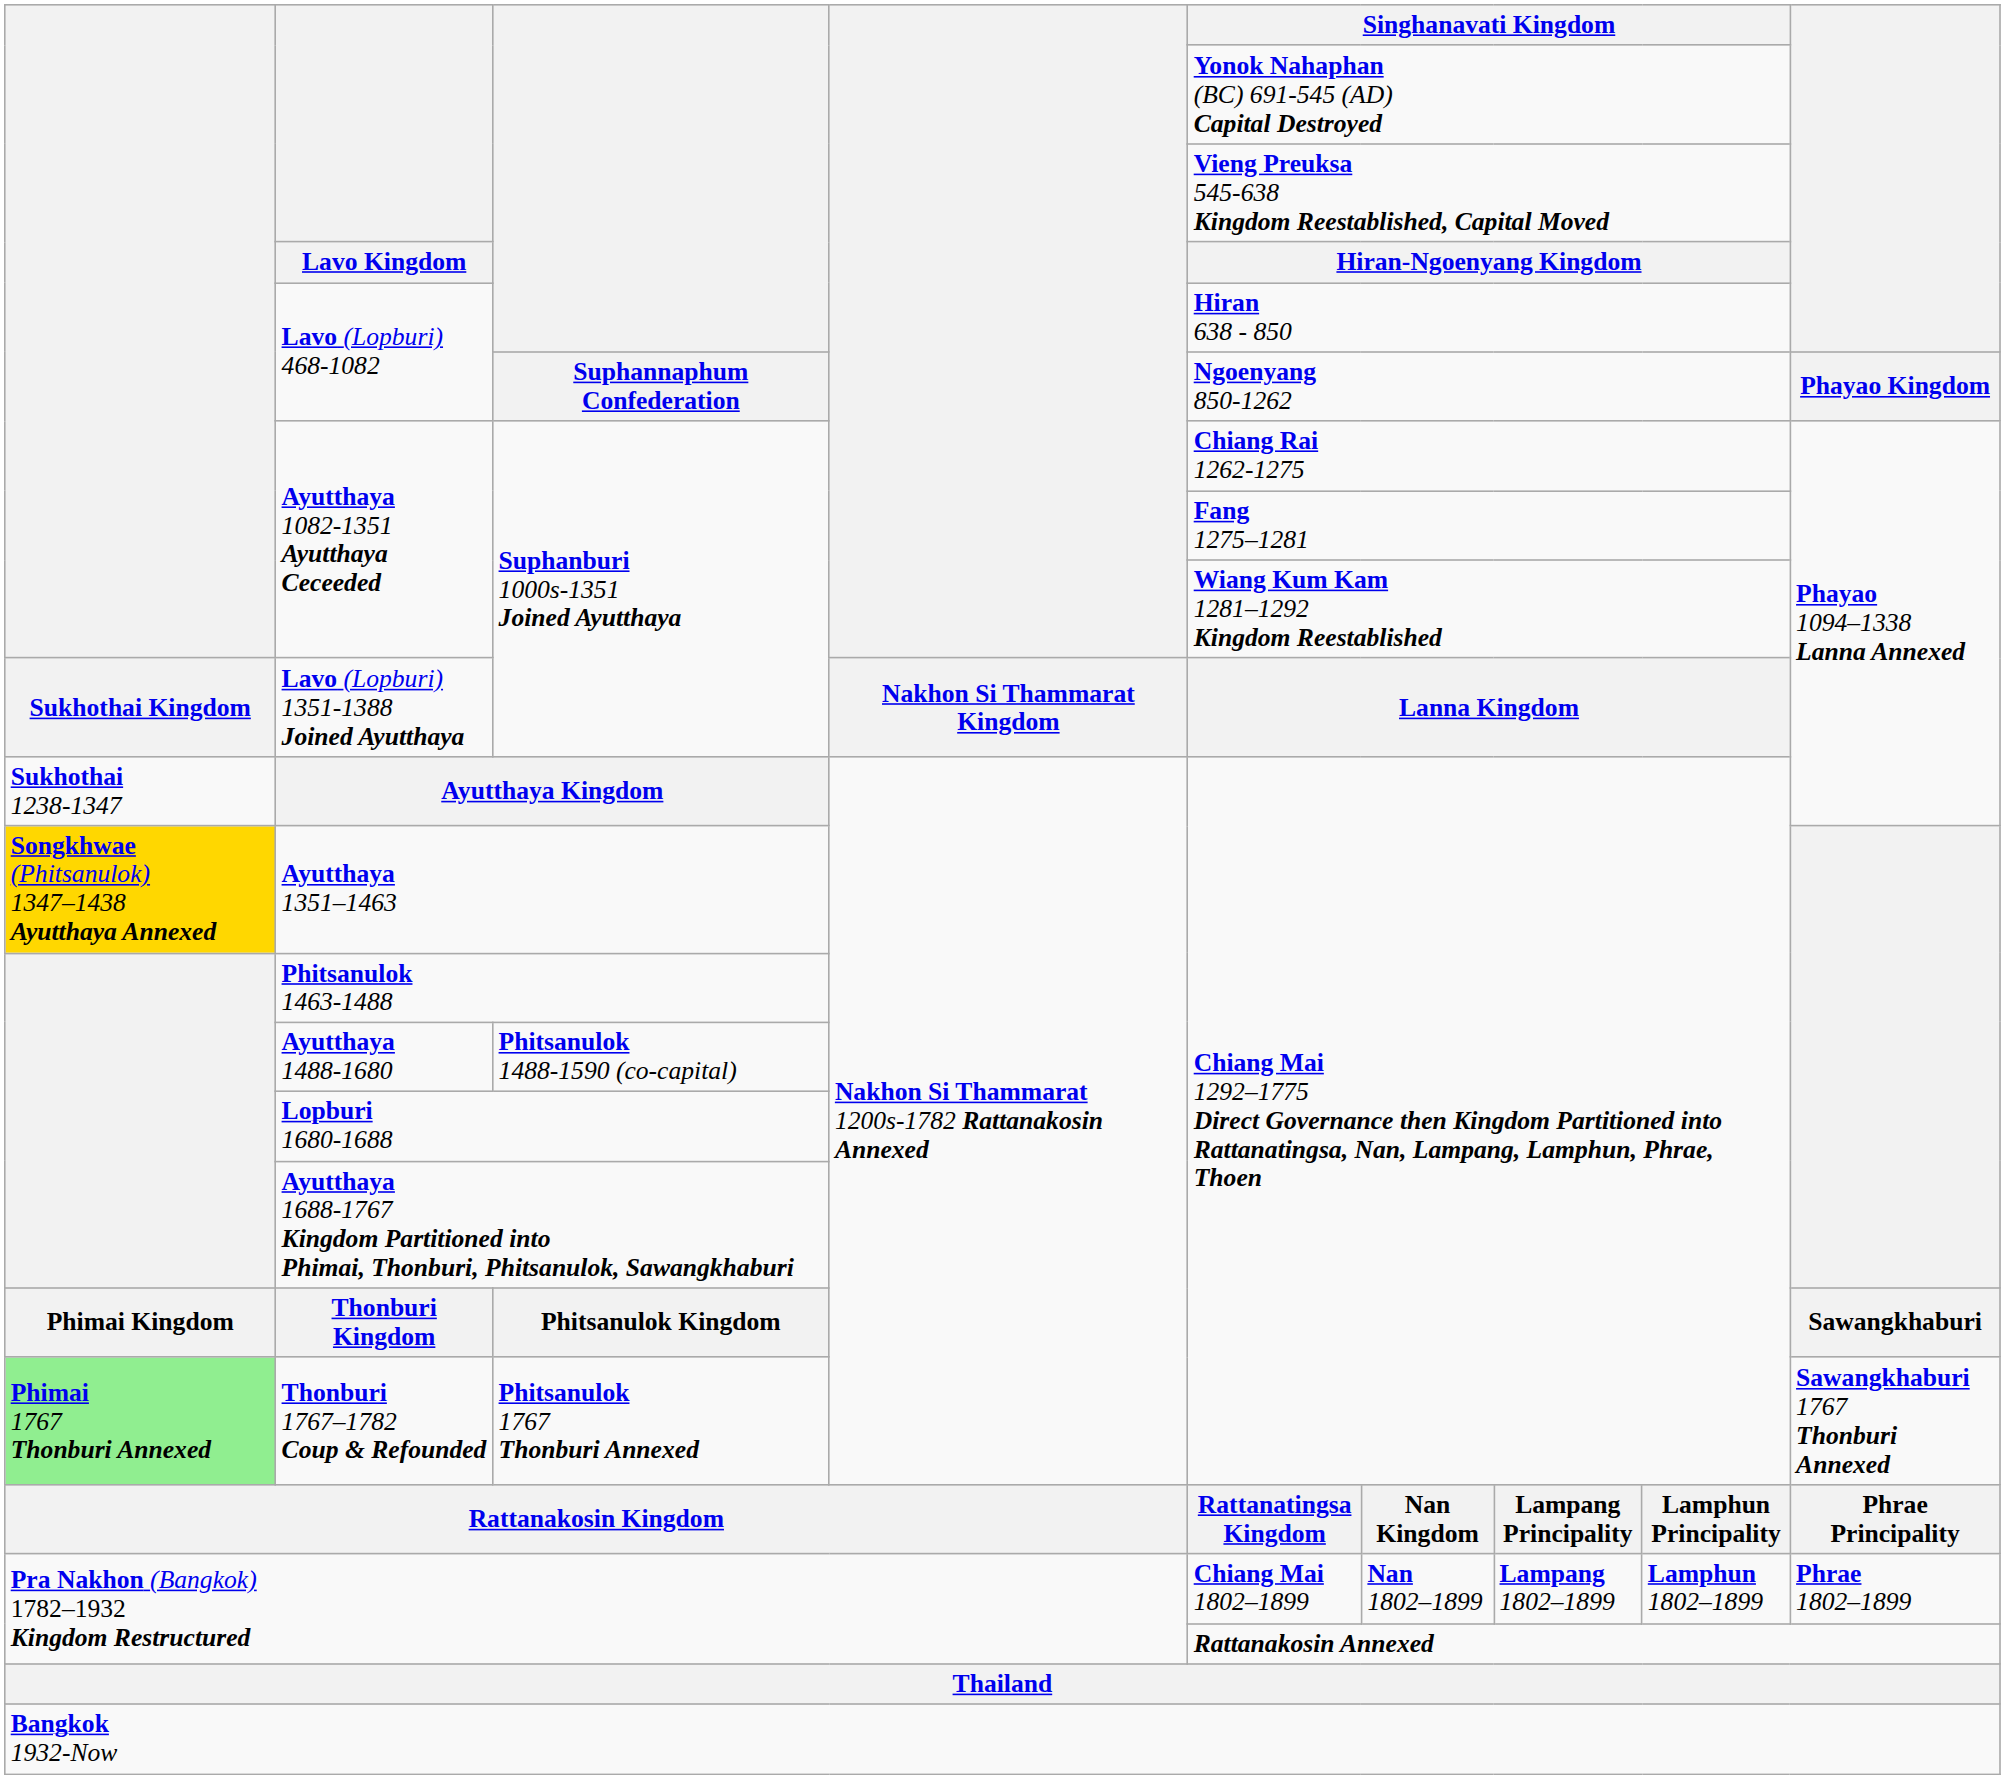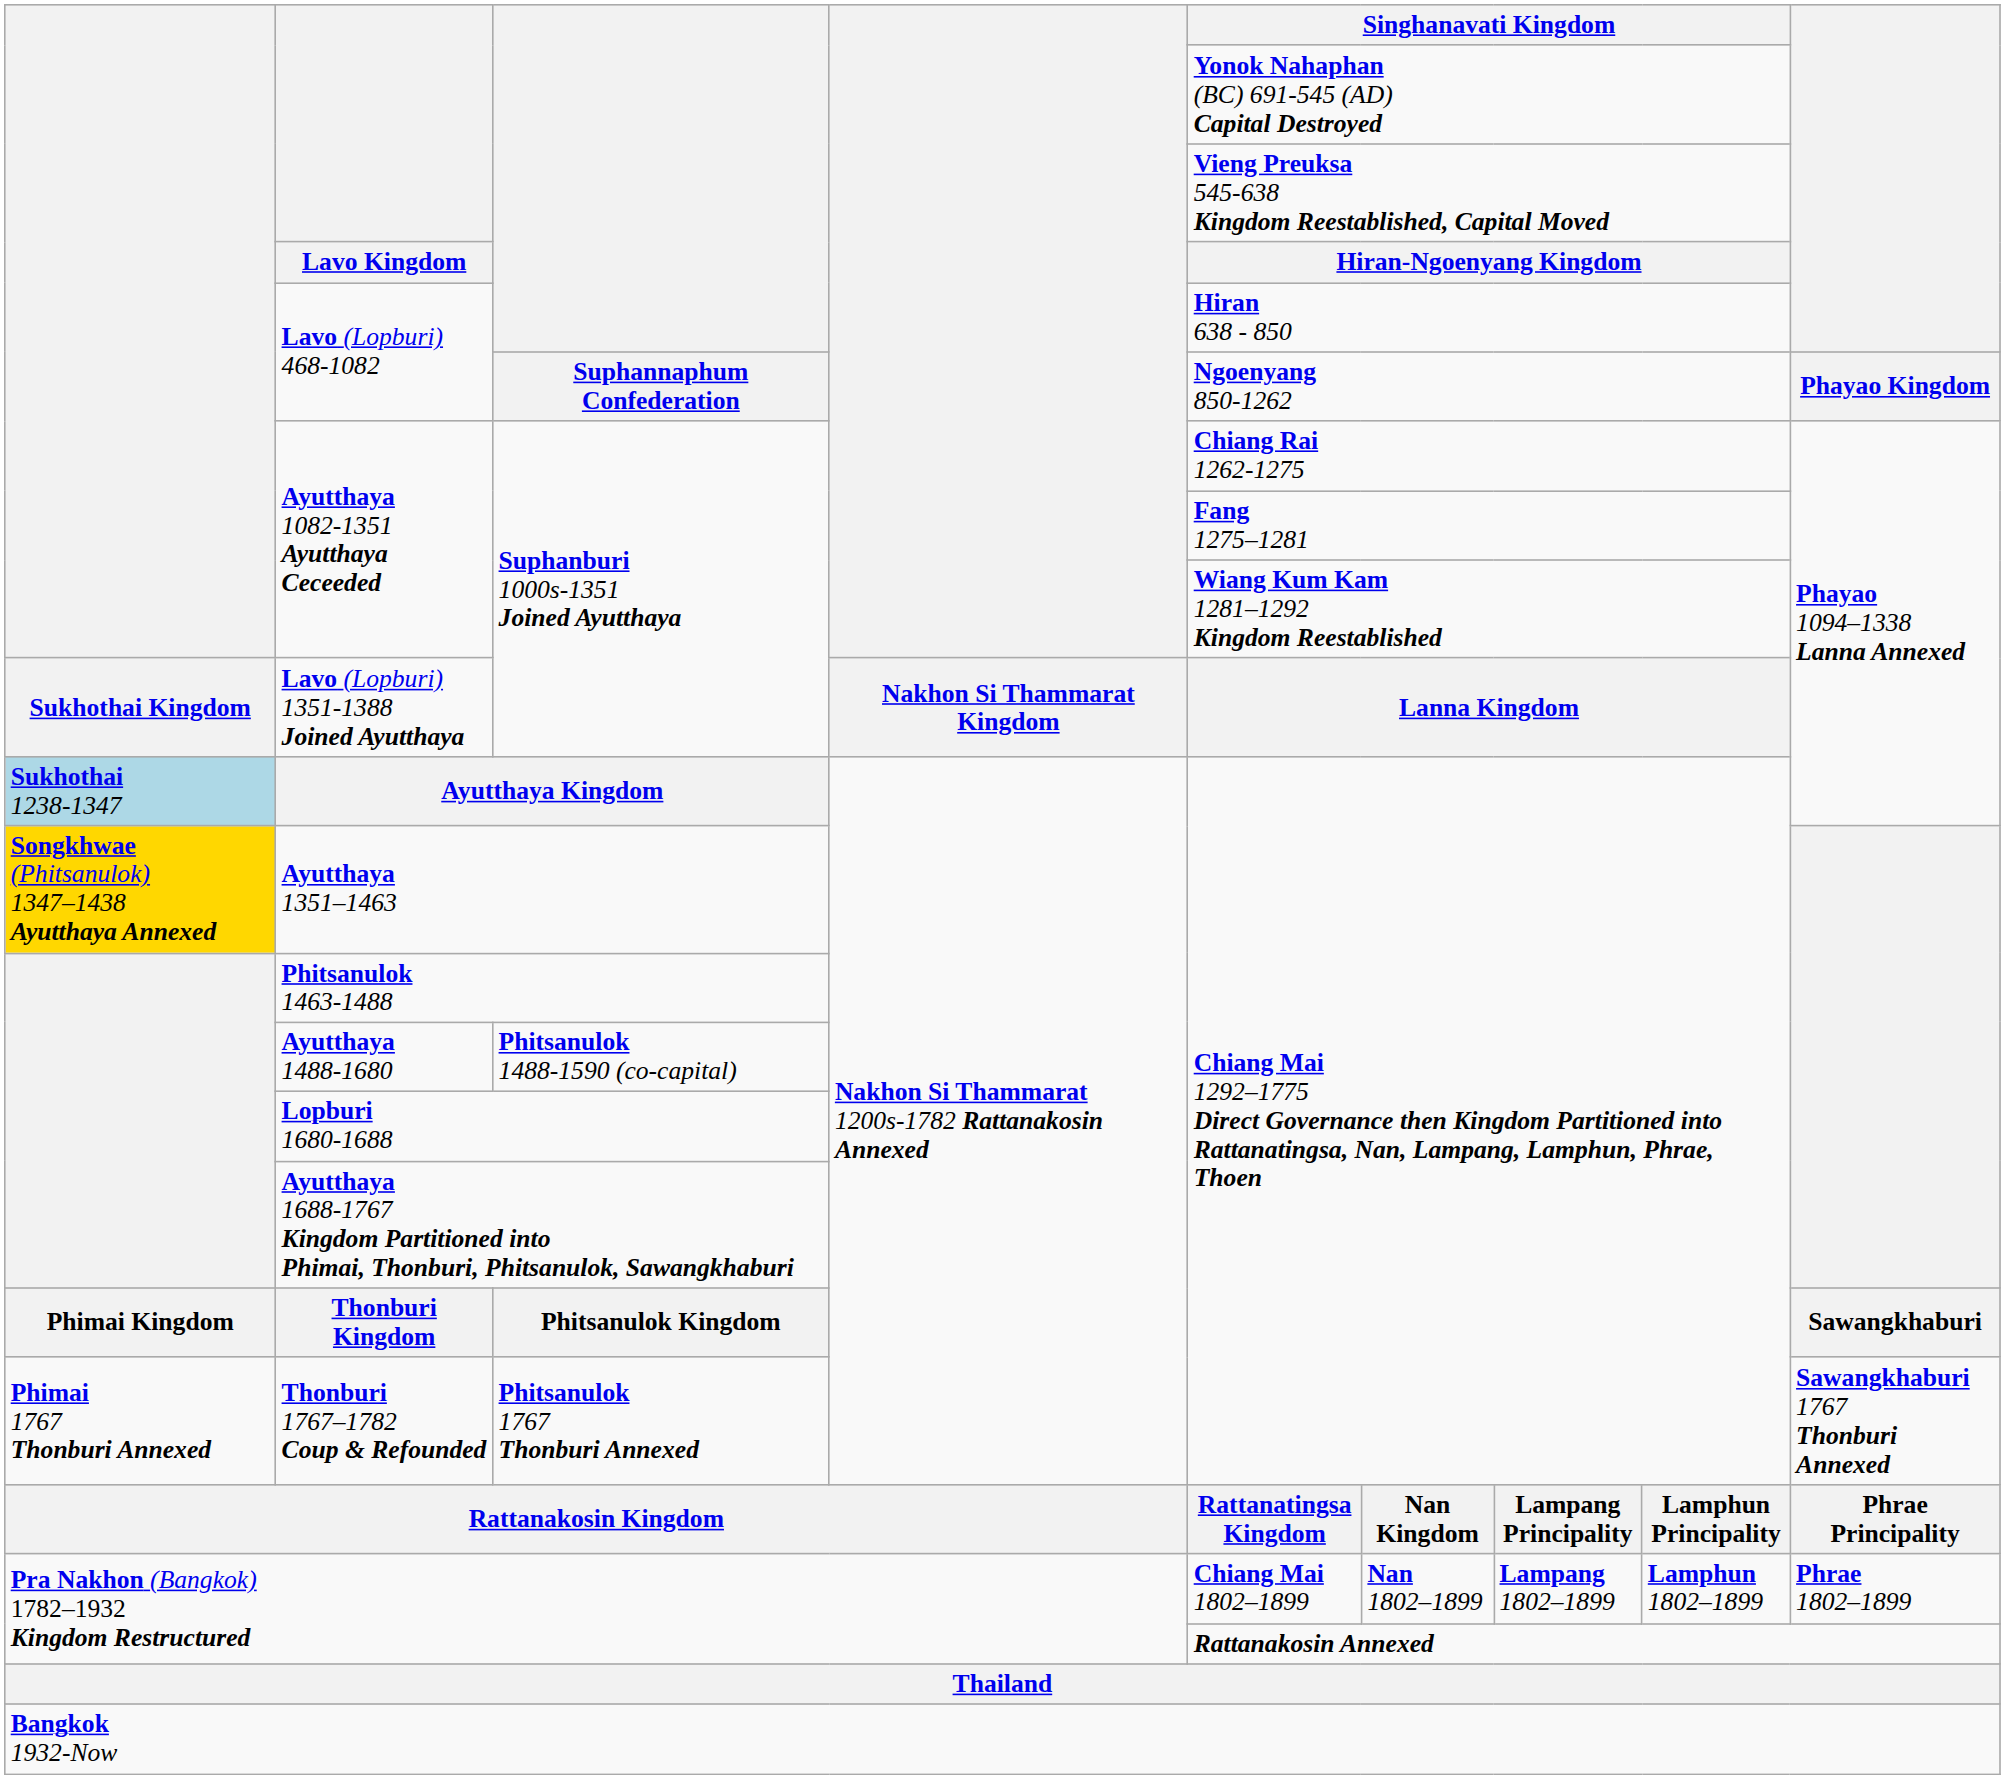(67, 790) no background -> (67, 790) lightblue background
(111, 1420) lightgreen background -> (111, 1420) no background
